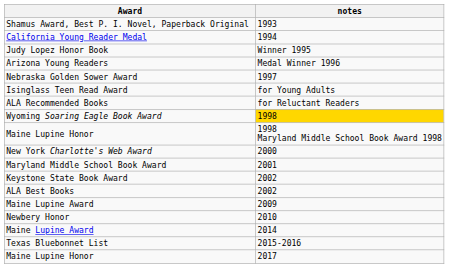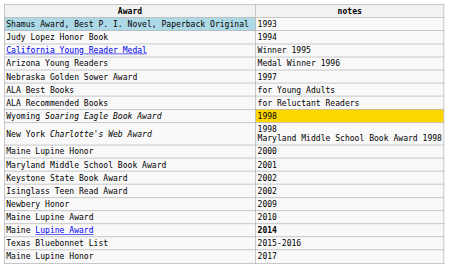(130, 24) no background -> (130, 24) lightblue background
(77, 37) California Young Reader Medal -> (57, 37) Judy Lopez Honor Book
(57, 50) Judy Lopez Honor Book -> (77, 50) California Young Reader Medal
(67, 90) Isinglass Teen Read Award -> (40, 90) ALA Best Books
(50, 134) Maine Lupine Honor -> (79, 134) New York Charlotte's Web Award
(79, 152) New York Charlotte's Web Award -> (50, 152) Maine Lupine Honor
(40, 191) ALA Best Books -> (67, 191) Isinglass Teen Read Award
(50, 204) Maine Lupine Award -> (38, 204) Newbery Honor
(38, 217) Newbery Honor -> (50, 217) Maine Lupine Award
(267, 230) normal -> (267, 230) bold
